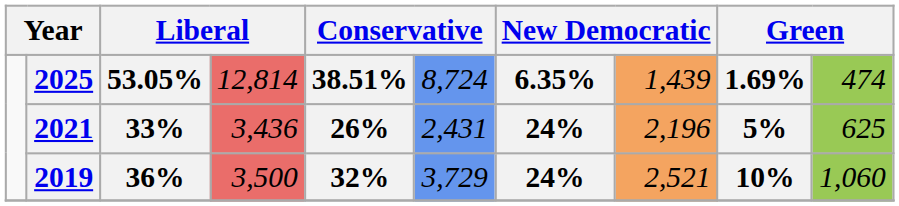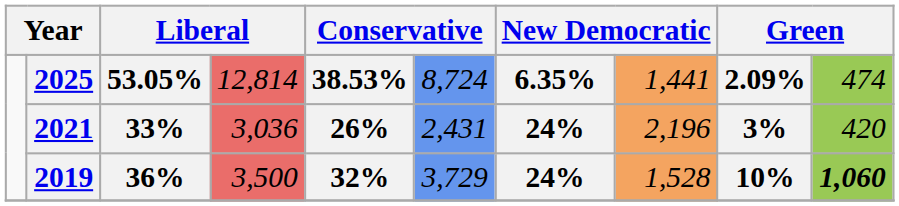(360, 79) 38.51% -> (360, 79) 38.53%
(677, 79) 1,439 -> (677, 79) 1,441
(765, 79) 1.69% -> (765, 79) 2.09%
(265, 127) 3,436 -> (265, 127) 3,036
(765, 127) 5% -> (765, 127) 3%
(864, 127) 625 -> (864, 127) 420
(677, 176) 2,521 -> (677, 176) 1,528
(853, 176) normal -> (853, 176) bold
